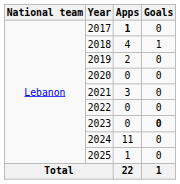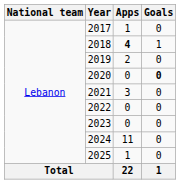(128, 28) bold -> (128, 28) normal
(128, 44) normal -> (128, 44) bold
(159, 76) normal -> (159, 76) bold
(159, 124) bold -> (159, 124) normal
